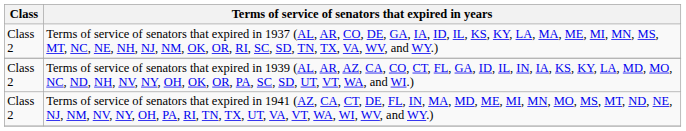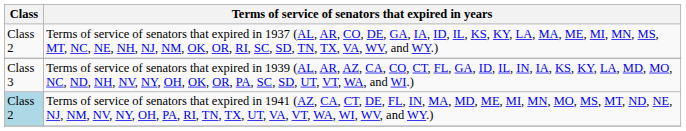(21, 75) Class 2 -> (21, 75) Class 3
(21, 108) no background -> (21, 108) lightblue background
